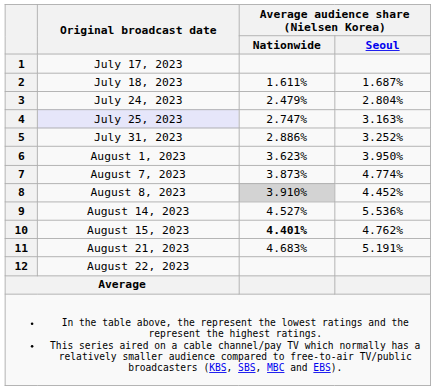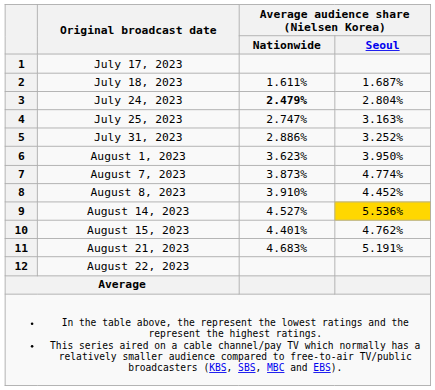(287, 100) normal -> (287, 100) bold
(138, 119) lavender background -> (138, 119) no background
(287, 193) lightgrey background -> (287, 193) no background
(383, 211) no background -> (383, 211) gold background
(287, 229) bold -> (287, 229) normal
